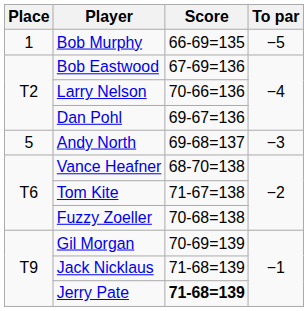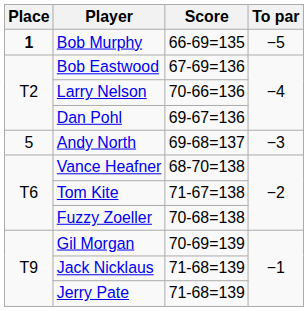(29, 42) normal -> (29, 42) bold
(207, 293) bold -> (207, 293) normal
